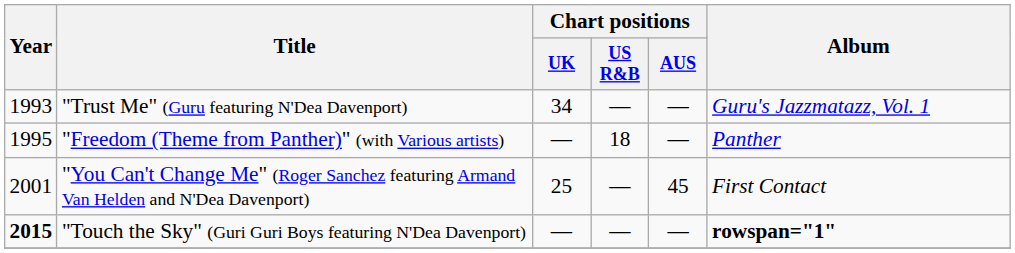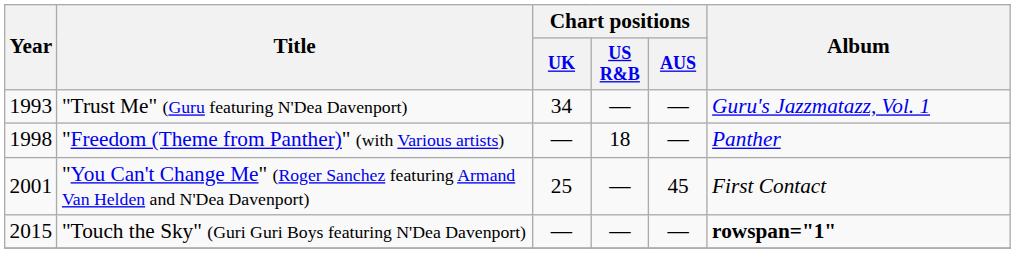(31, 139) 1995 -> (31, 139) 1998
(31, 231) bold -> (31, 231) normal
